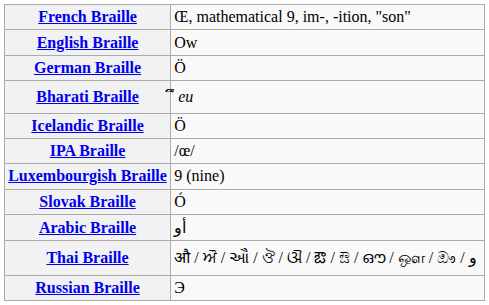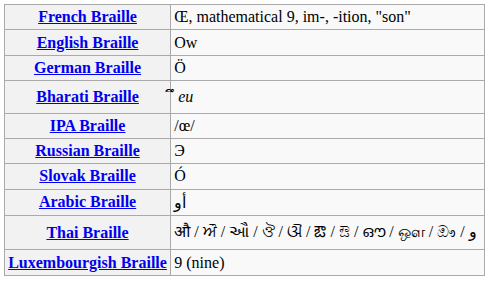- row: (88, 125)
rows swapped: (88, 287) <-> (88, 176)
